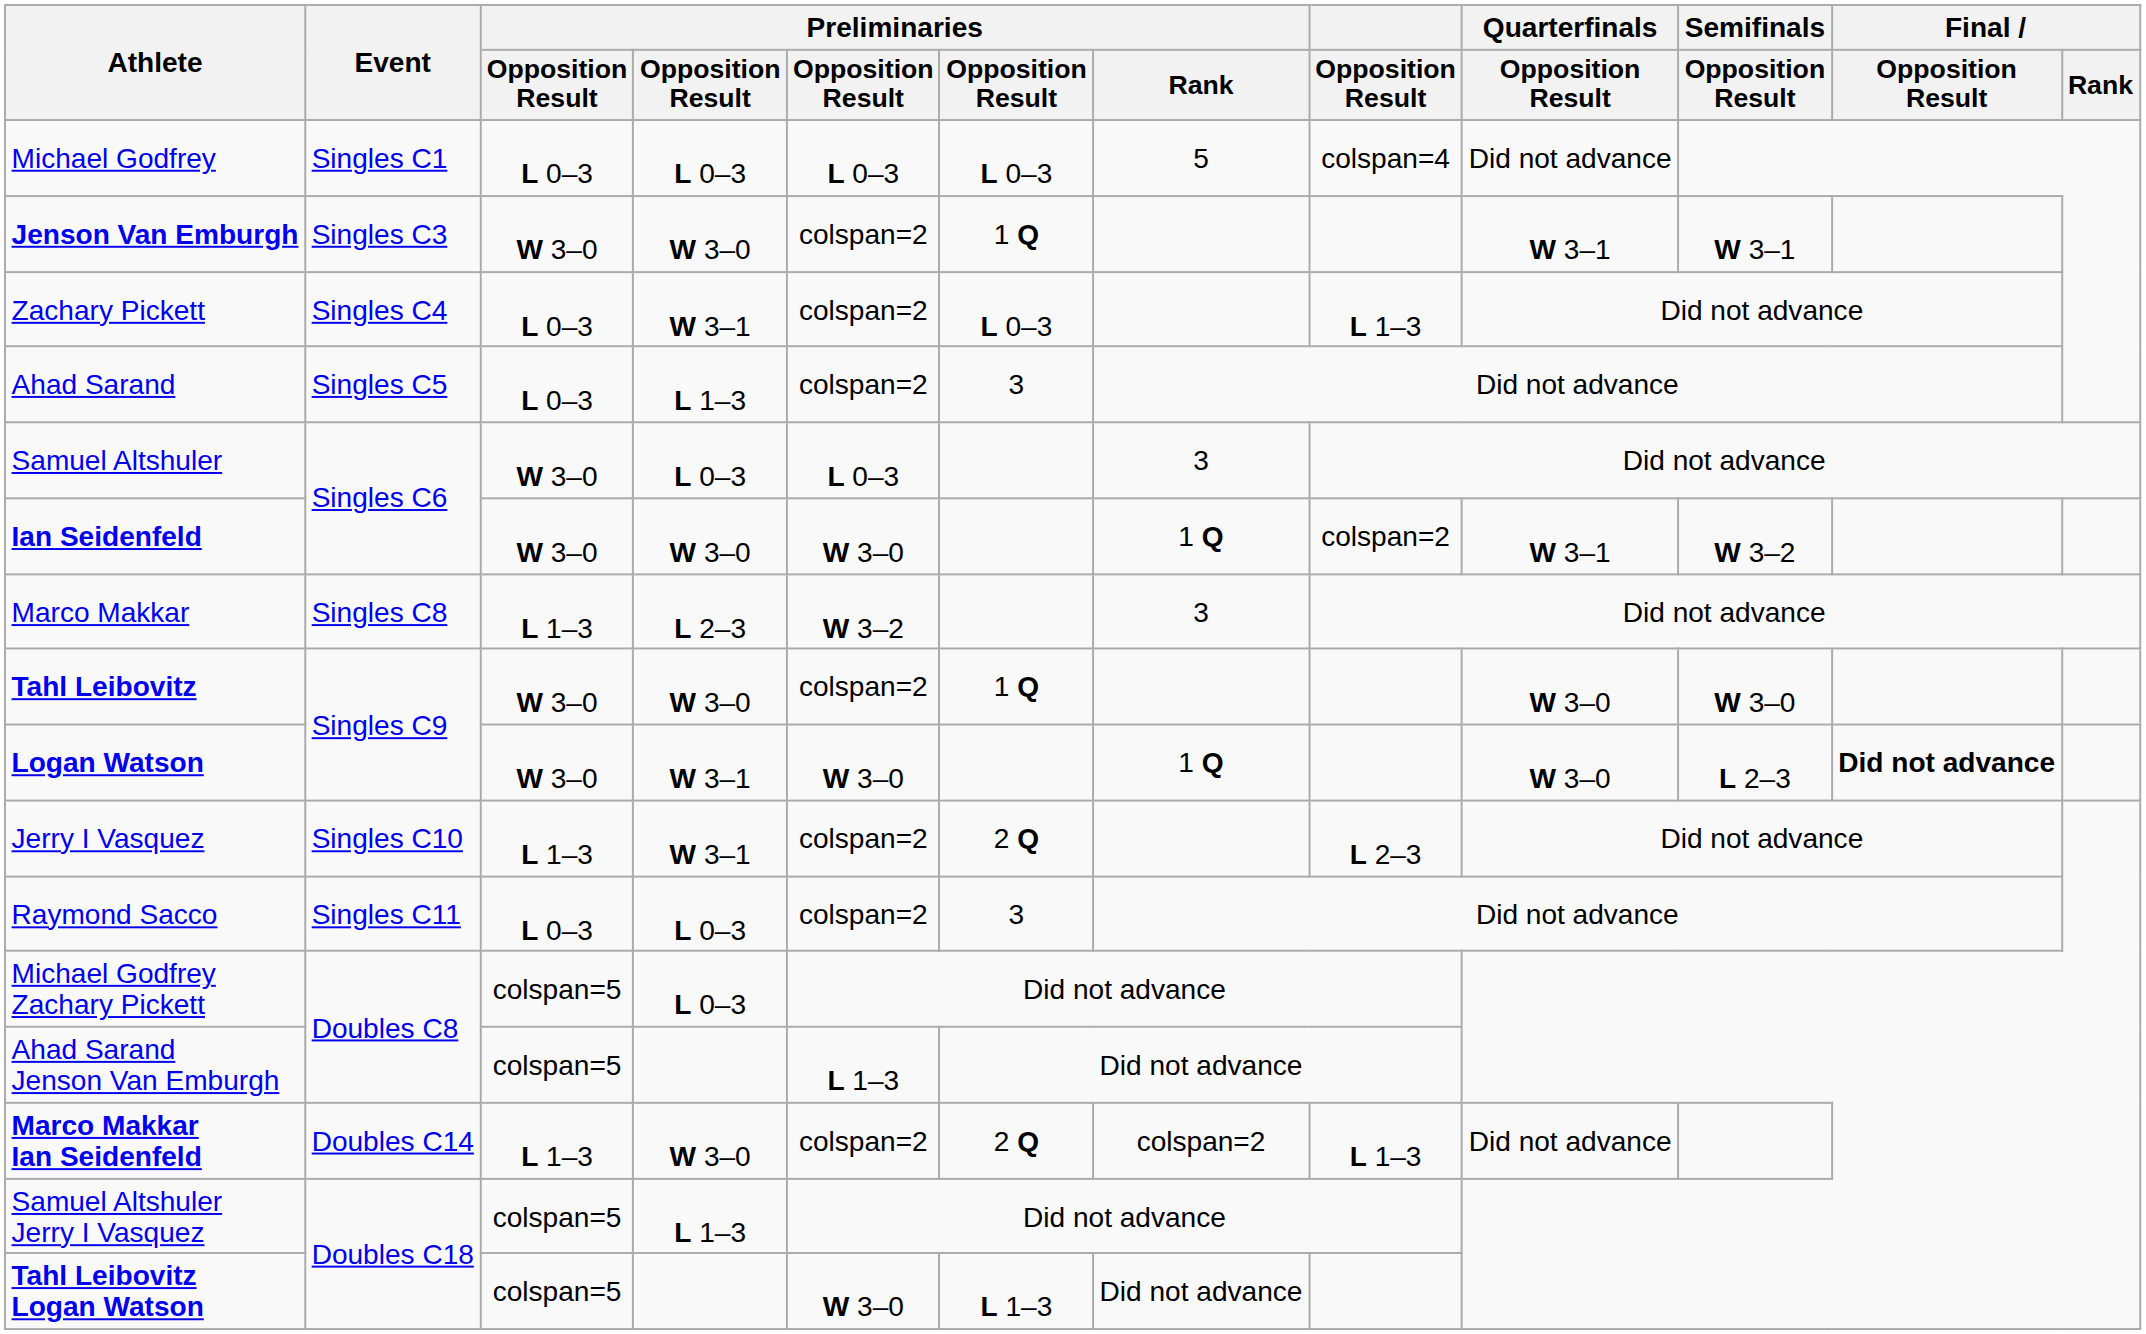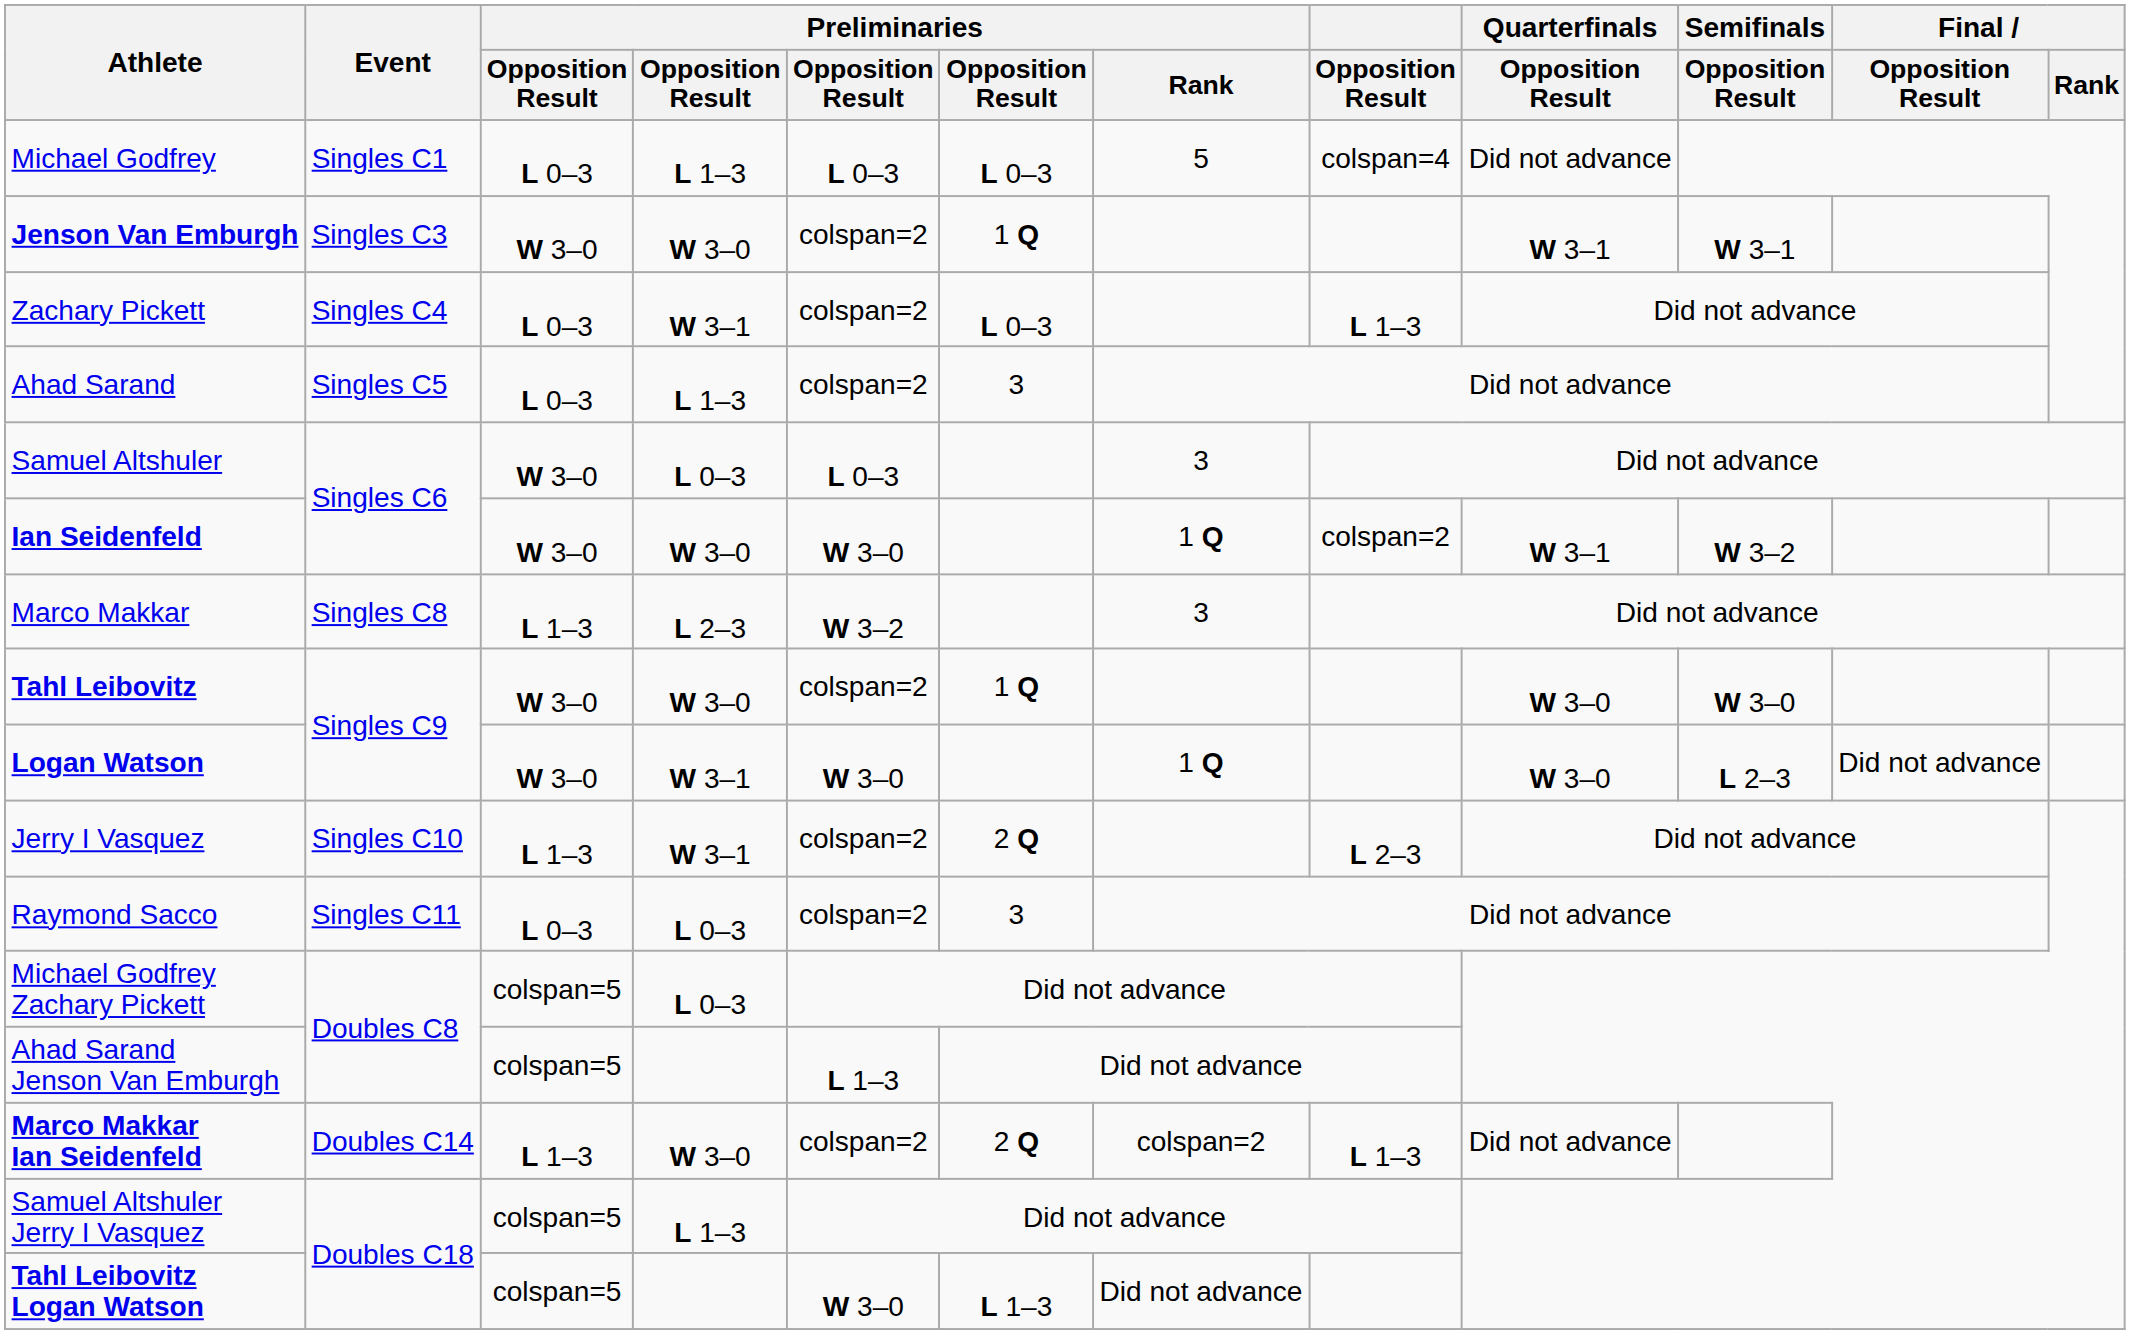(710, 174) L 0–3 -> (710, 174) L 1–3
(1947, 763) bold -> (1940, 763) normal
